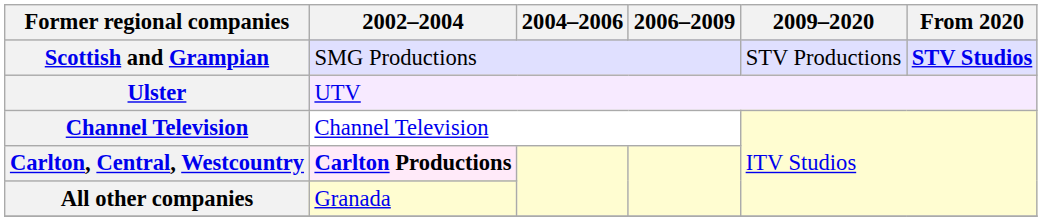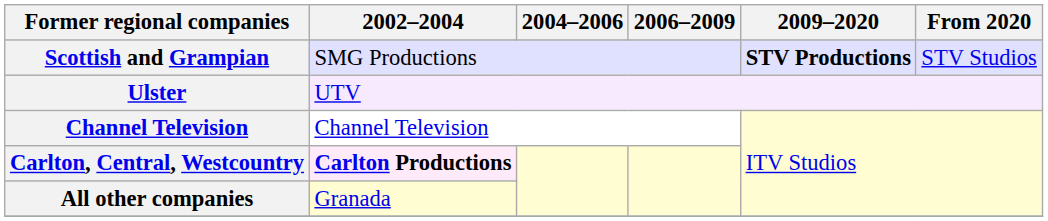(823, 57) normal -> (828, 57) bold
(972, 57) bold -> (979, 57) normal
